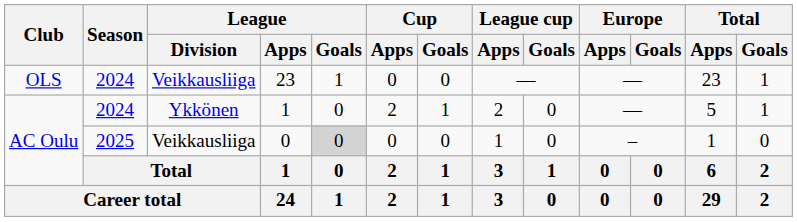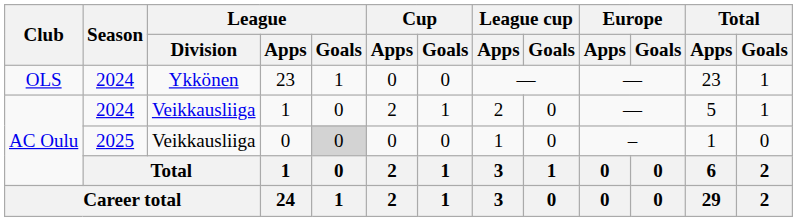(204, 79) Veikkausliiga -> (204, 79) Ykkönen
(204, 110) Ykkönen -> (204, 110) Veikkausliiga
